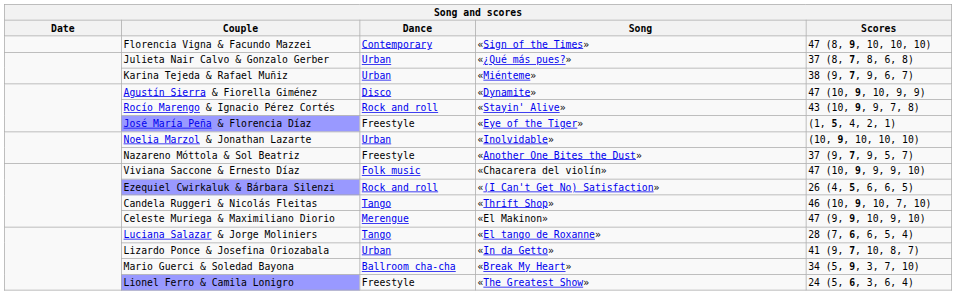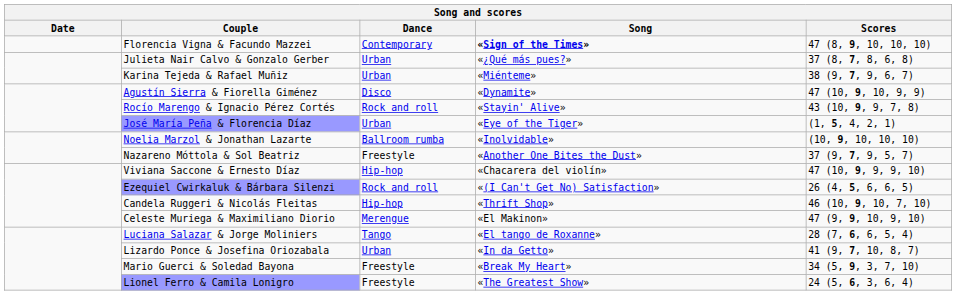(533, 44) normal -> (533, 44) bold
(388, 124) Freestyle -> (376, 124) Urban
(376, 139) Urban -> (403, 139) Ballroom rumba
(391, 171) Folk music -> (382, 171) Hip-hop
(376, 203) Tango -> (382, 203) Hip-hop
(409, 267) Ballroom cha-cha -> (388, 267) Freestyle
